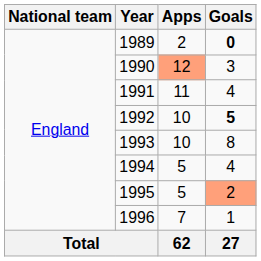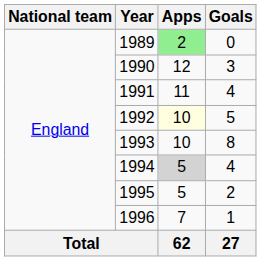(182, 42) no background -> (182, 42) lightgreen background
(231, 42) bold -> (231, 42) normal
(182, 67) lightsalmon background -> (182, 67) no background
(182, 117) no background -> (182, 117) lightyellow background
(231, 117) bold -> (231, 117) normal
(182, 167) no background -> (182, 167) lightgrey background
(231, 192) lightsalmon background -> (231, 192) no background
